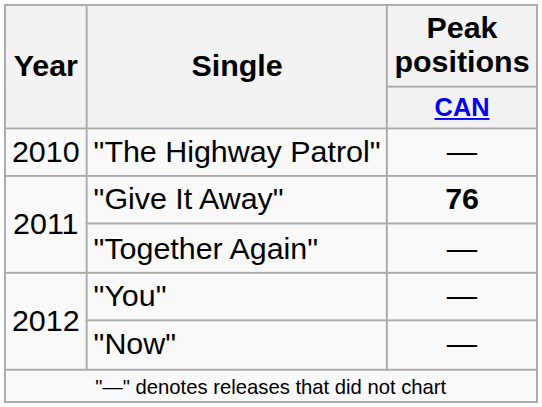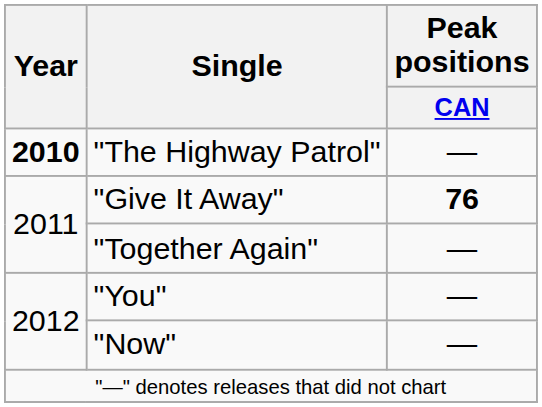(46, 151) normal -> (46, 151) bold
